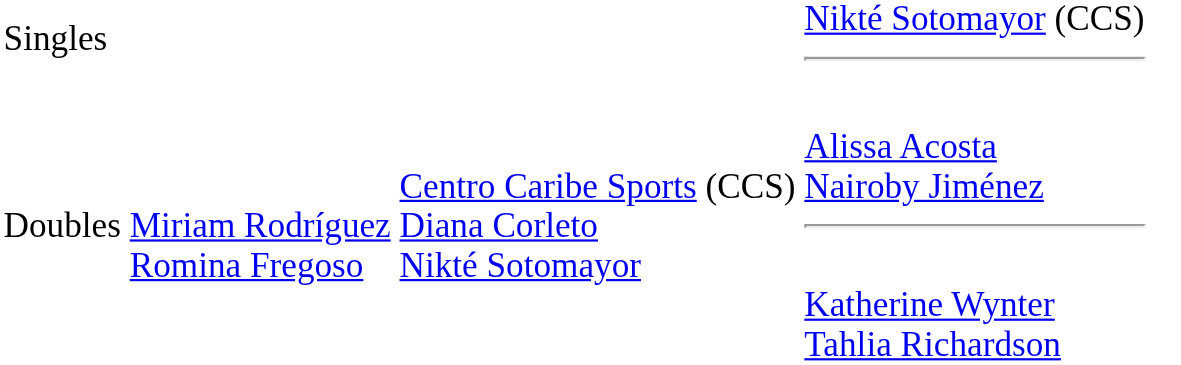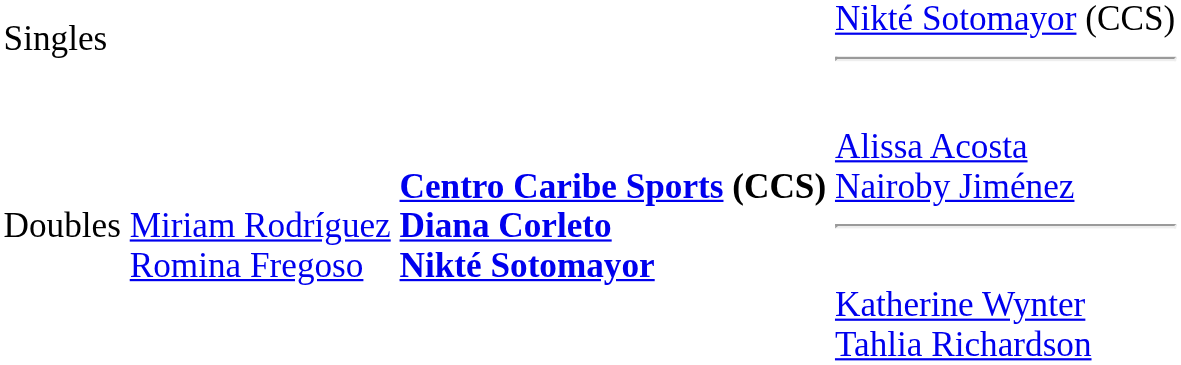(598, 225) normal -> (613, 225) bold
